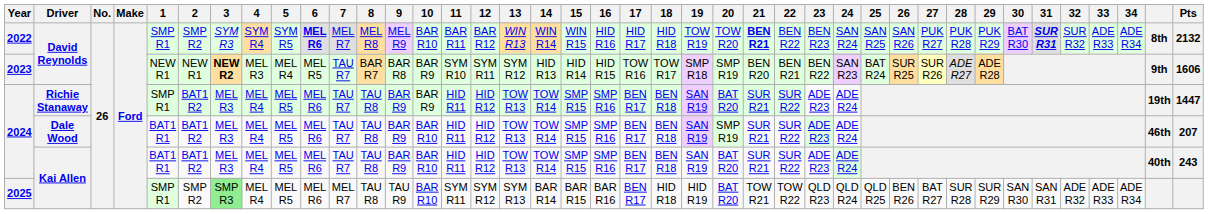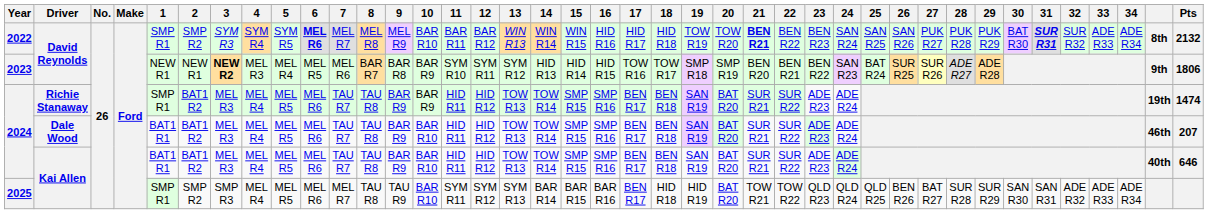(343, 69) TAU R7 -> (343, 69) MEL R6
(1188, 69) 1606 -> (1188, 69) 1806
(1188, 100) 1447 -> (1188, 100) 1474
(728, 131) SMP R19 -> (728, 131) BAT R20
(1188, 163) 243 -> (1188, 163) 646
(226, 194) lightgreen background -> (226, 194) no background
